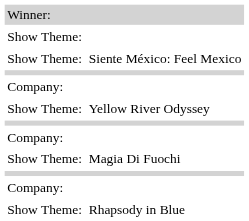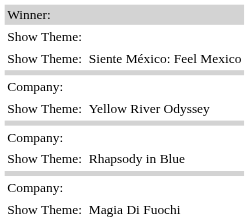(135, 159) Magia Di Fuochi -> (137, 159) Rhapsody in Blue
(137, 209) Rhapsody in Blue -> (135, 209) Magia Di Fuochi
